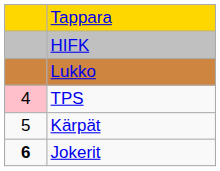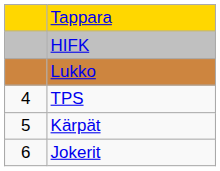(26, 98) pink background -> (26, 98) no background
(26, 152) bold -> (26, 152) normal
